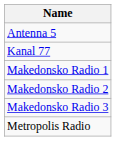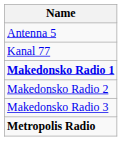(58, 70) normal -> (61, 70) bold
(49, 126) normal -> (51, 126) bold
